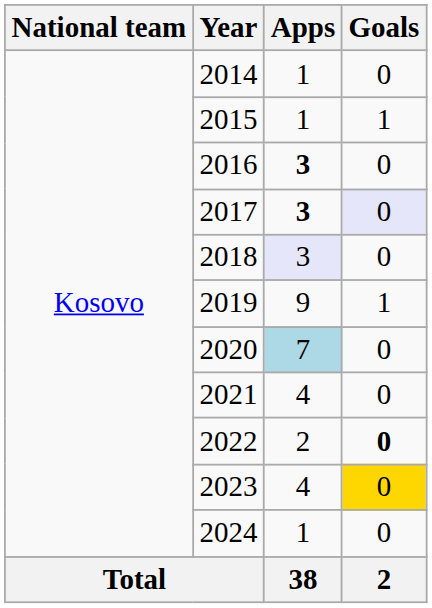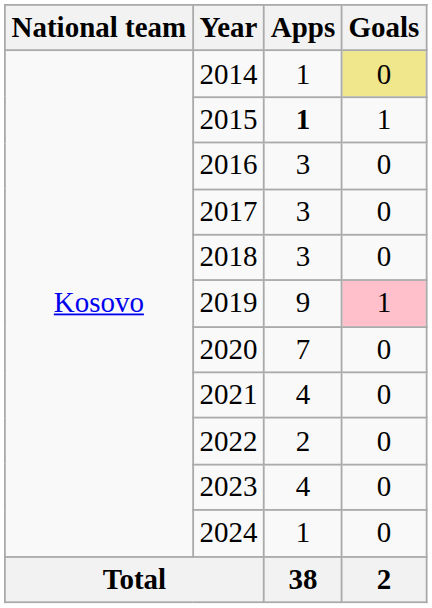(384, 73) no background -> (384, 73) khaki background
(303, 119) normal -> (303, 119) bold
(303, 165) bold -> (303, 165) normal
(303, 211) bold -> (303, 211) normal
(384, 211) lavender background -> (384, 211) no background
(303, 257) lavender background -> (303, 257) no background
(384, 303) no background -> (384, 303) pink background
(303, 348) lightblue background -> (303, 348) no background
(384, 440) bold -> (384, 440) normal
(384, 486) gold background -> (384, 486) no background
